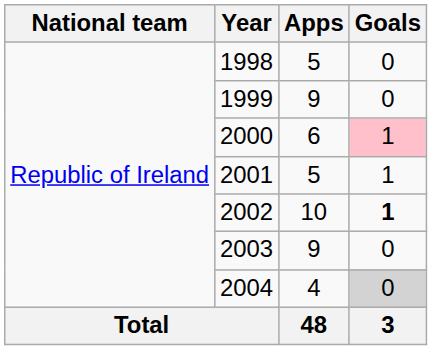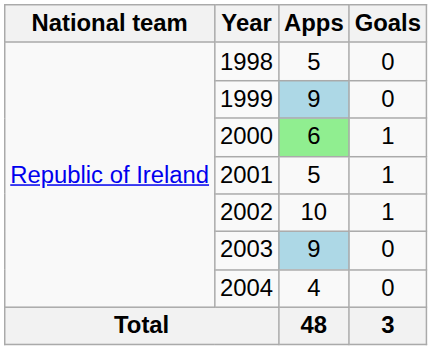(314, 99) no background -> (314, 99) lightblue background
(314, 136) no background -> (314, 136) lightgreen background
(388, 136) pink background -> (388, 136) no background
(388, 212) bold -> (388, 212) normal
(314, 250) no background -> (314, 250) lightblue background
(388, 288) lightgrey background -> (388, 288) no background
